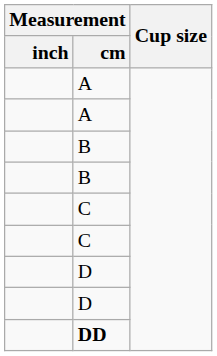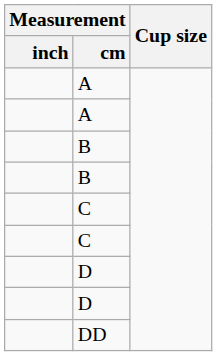(92, 334) bold -> (92, 334) normal
